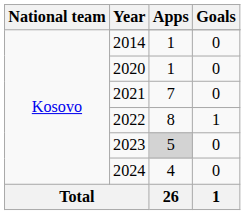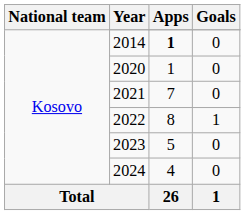(171, 42) normal -> (171, 42) bold
(171, 145) lightgrey background -> (171, 145) no background
